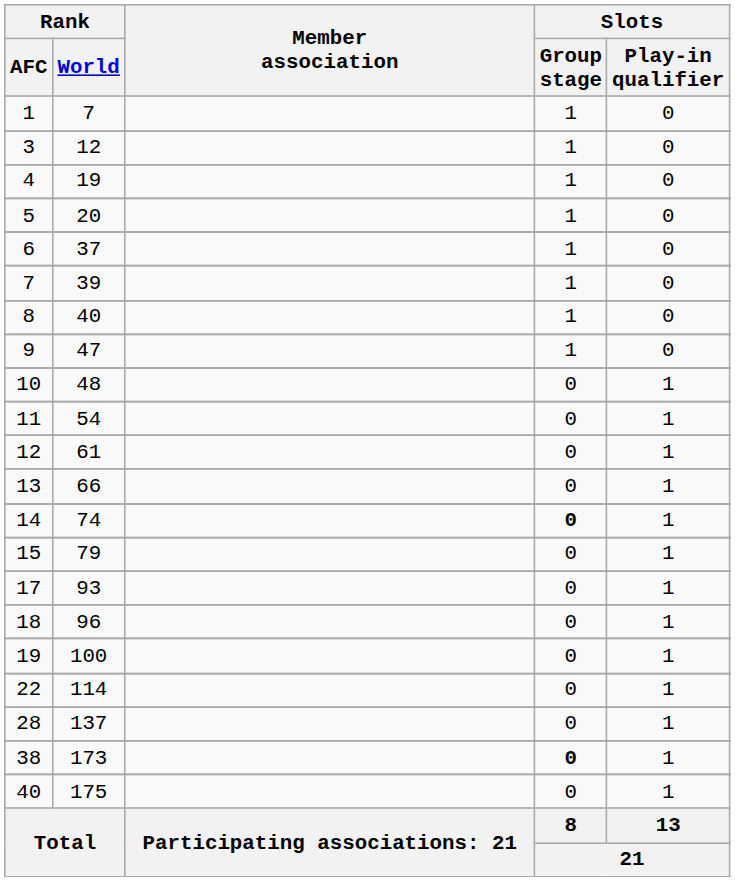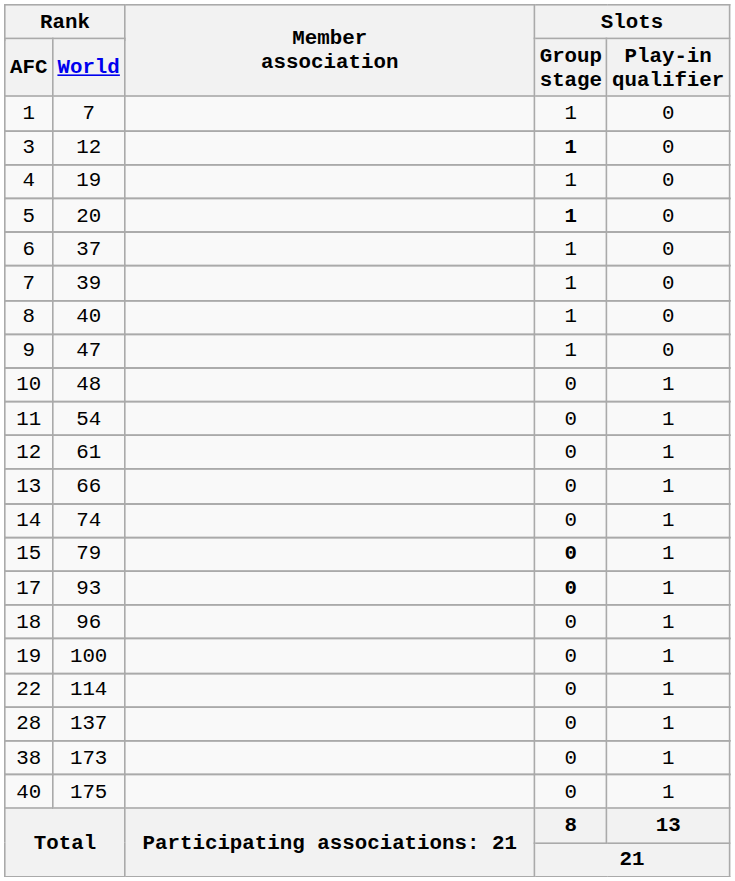(571, 147) normal -> (571, 147) bold
(571, 215) normal -> (571, 215) bold
(571, 520) bold -> (571, 520) normal
(571, 554) normal -> (571, 554) bold
(571, 588) normal -> (571, 588) bold
(571, 758) bold -> (571, 758) normal
